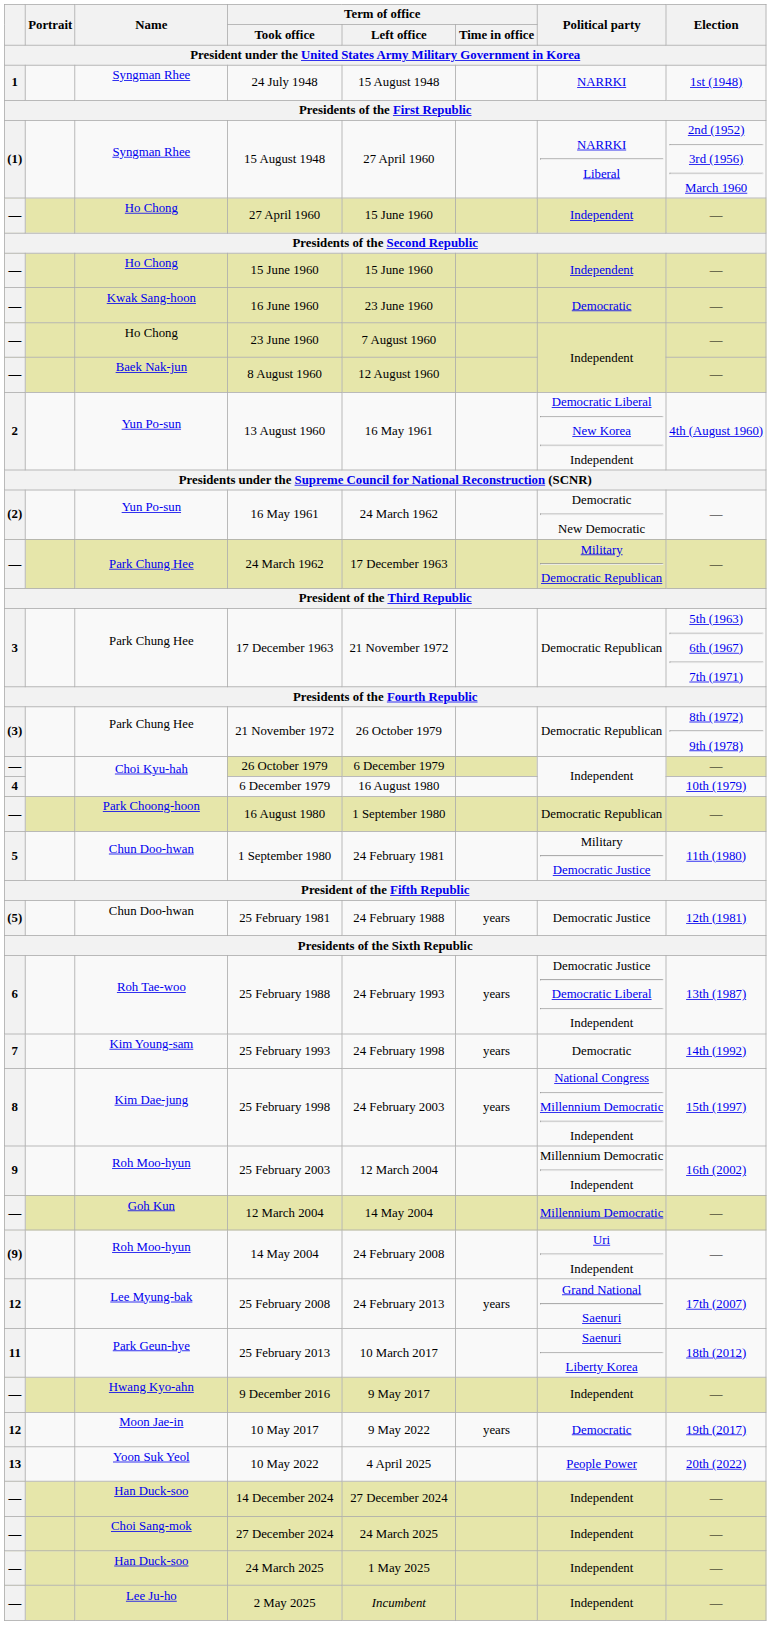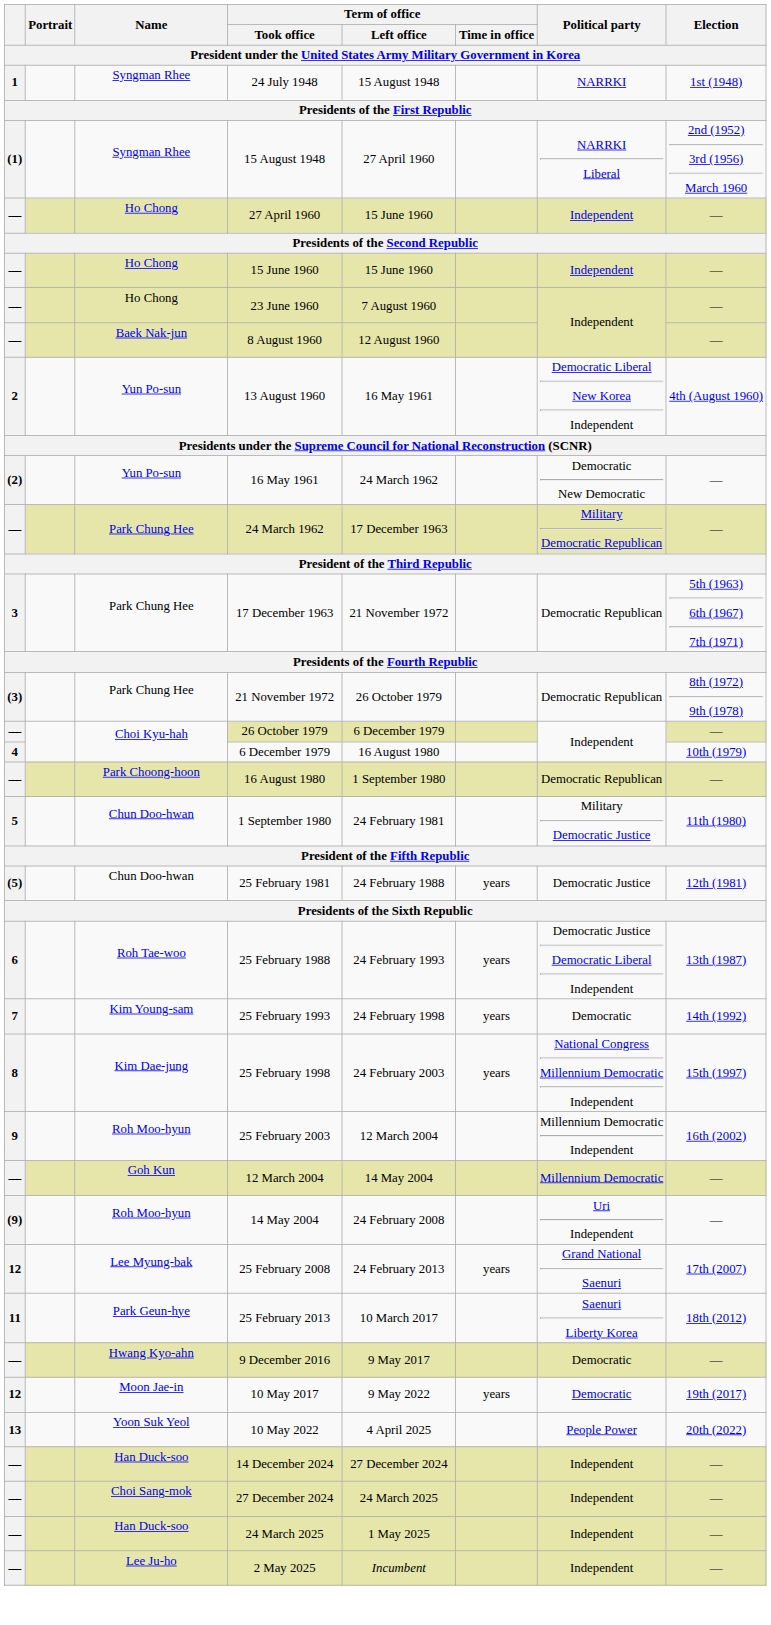- row: (285, 305)
(602, 1394) Independent -> (602, 1360) Democratic
